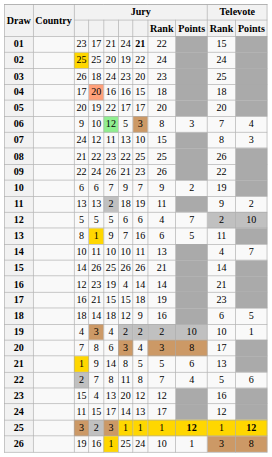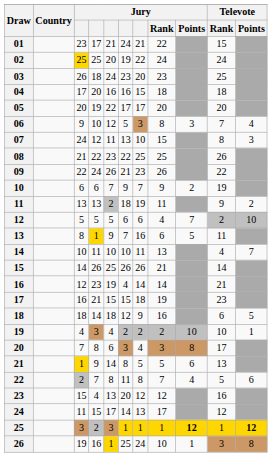(140, 44) bold -> (140, 44) normal
(96, 92) lightsalmon background -> (96, 92) no background
(111, 124) lightgreen background -> (111, 124) no background
